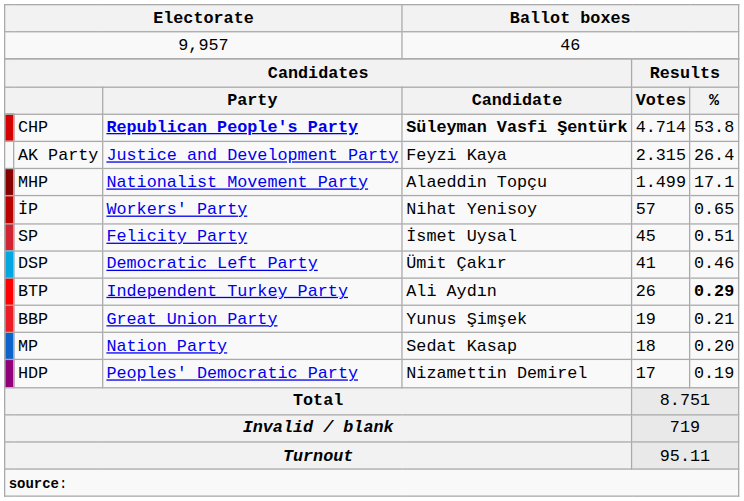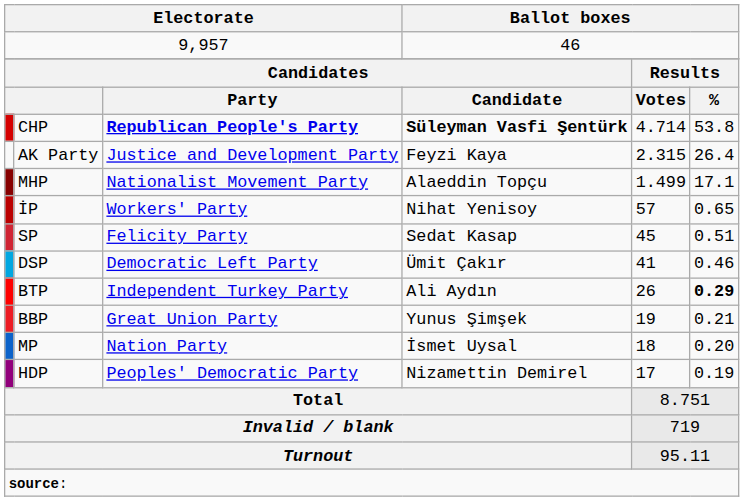(462, 237) İsmet Uysal -> (462, 237) Sedat Kasap
(462, 346) Sedat Kasap -> (462, 346) İsmet Uysal
